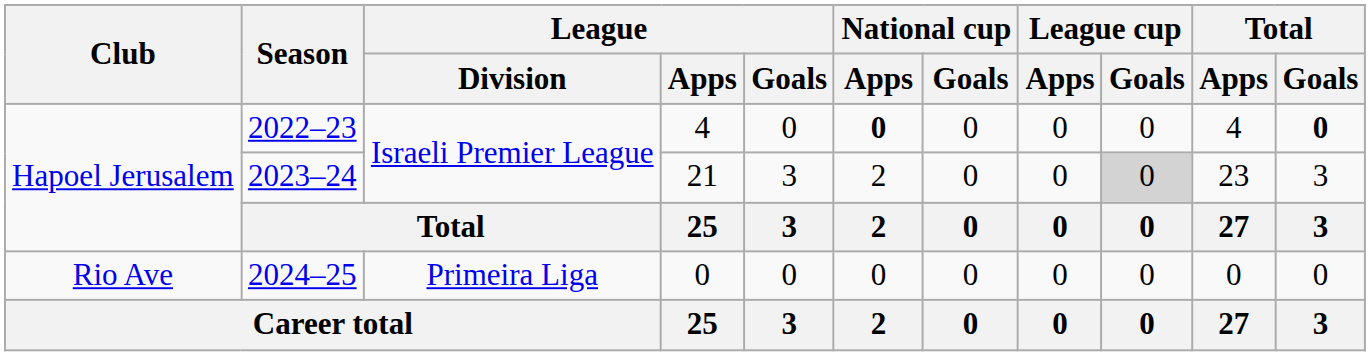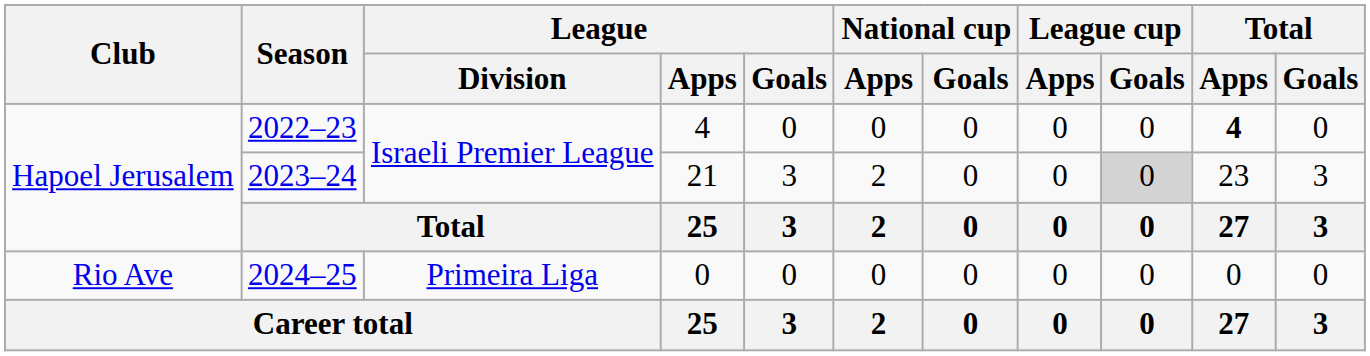(878, 127) bold -> (878, 127) normal
(1234, 127) normal -> (1234, 127) bold
(1320, 127) bold -> (1320, 127) normal
